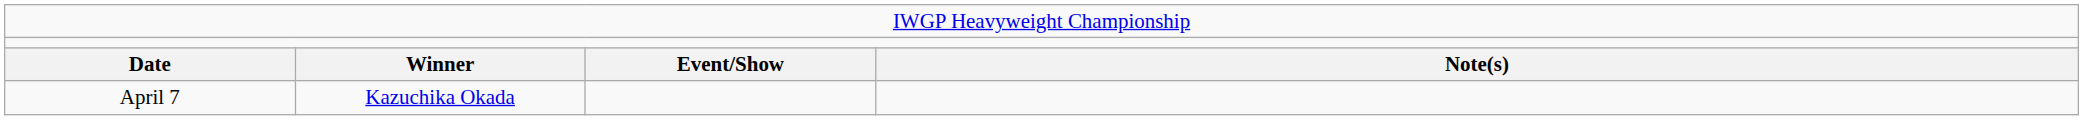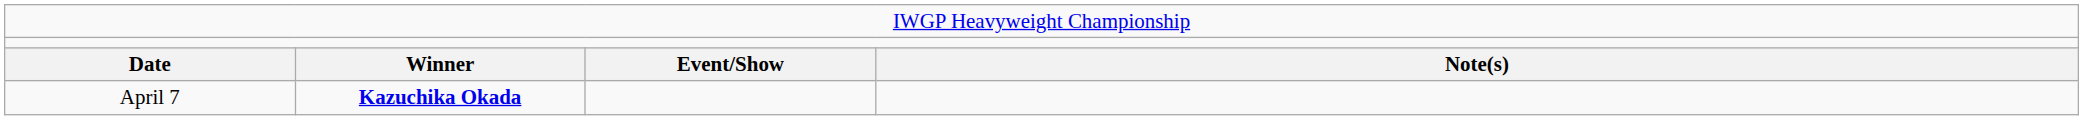(440, 97) normal -> (440, 97) bold
